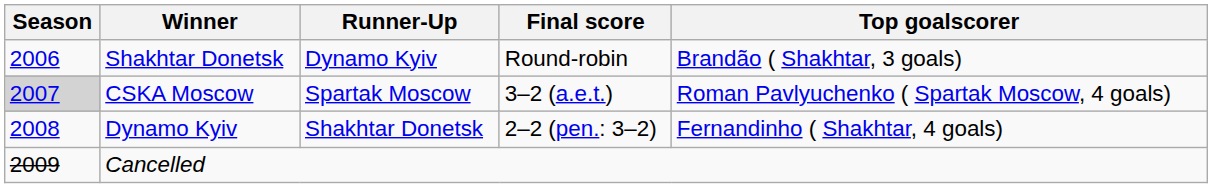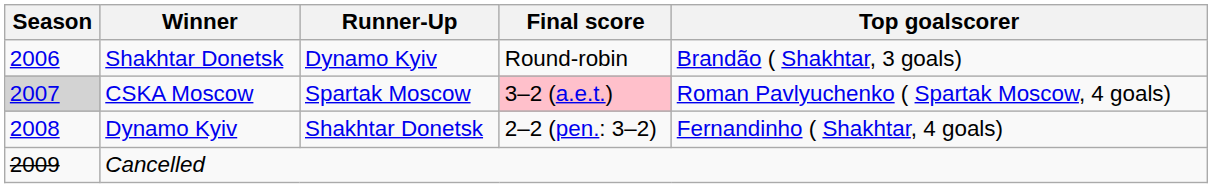(559, 93) no background -> (559, 93) pink background
